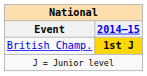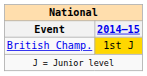(118, 46) bold -> (118, 46) normal
